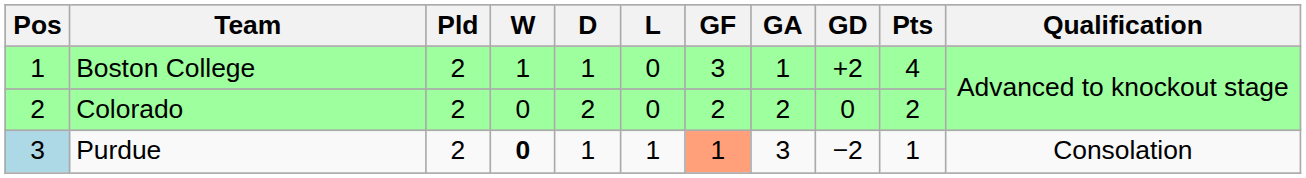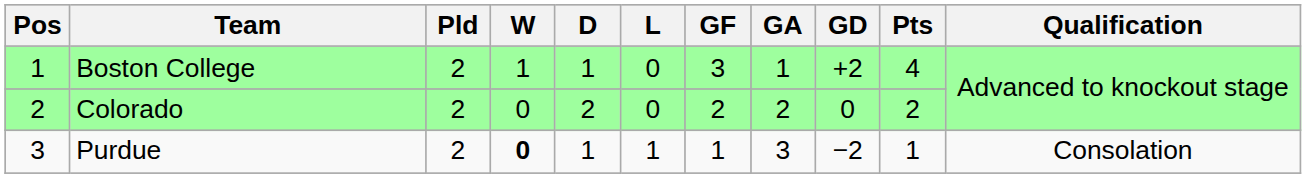(38, 151) lightblue background -> (38, 151) no background
(718, 151) lightsalmon background -> (718, 151) no background
